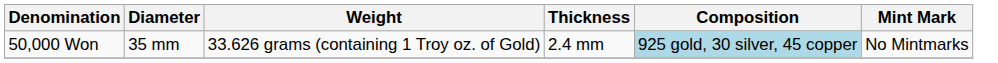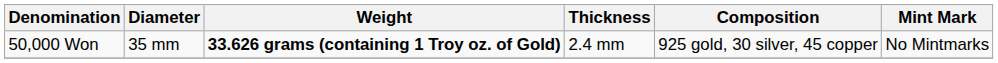(374, 44) normal -> (384, 44) bold
(748, 44) lightblue background -> (768, 44) no background
